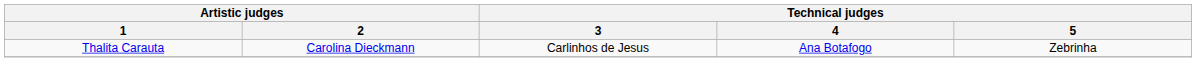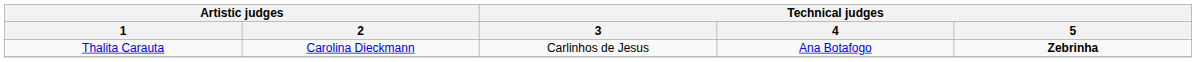(1073, 48) normal -> (1073, 48) bold
